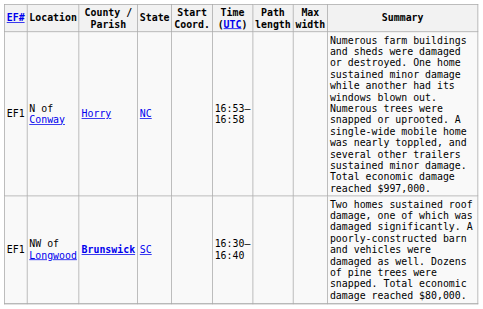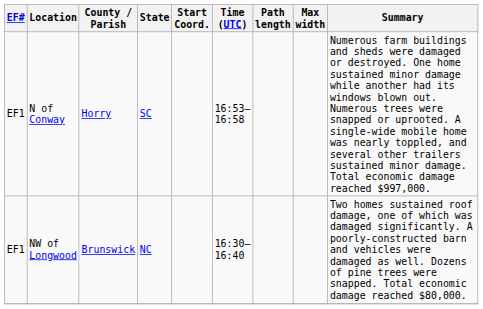(146, 114) NC -> (146, 114) SC
(108, 250) bold -> (108, 250) normal
(146, 250) SC -> (146, 250) NC
